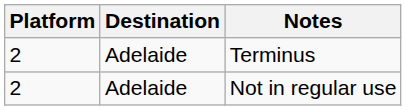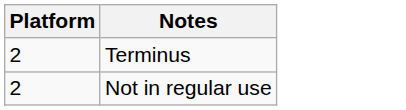- column: (162, 21)
